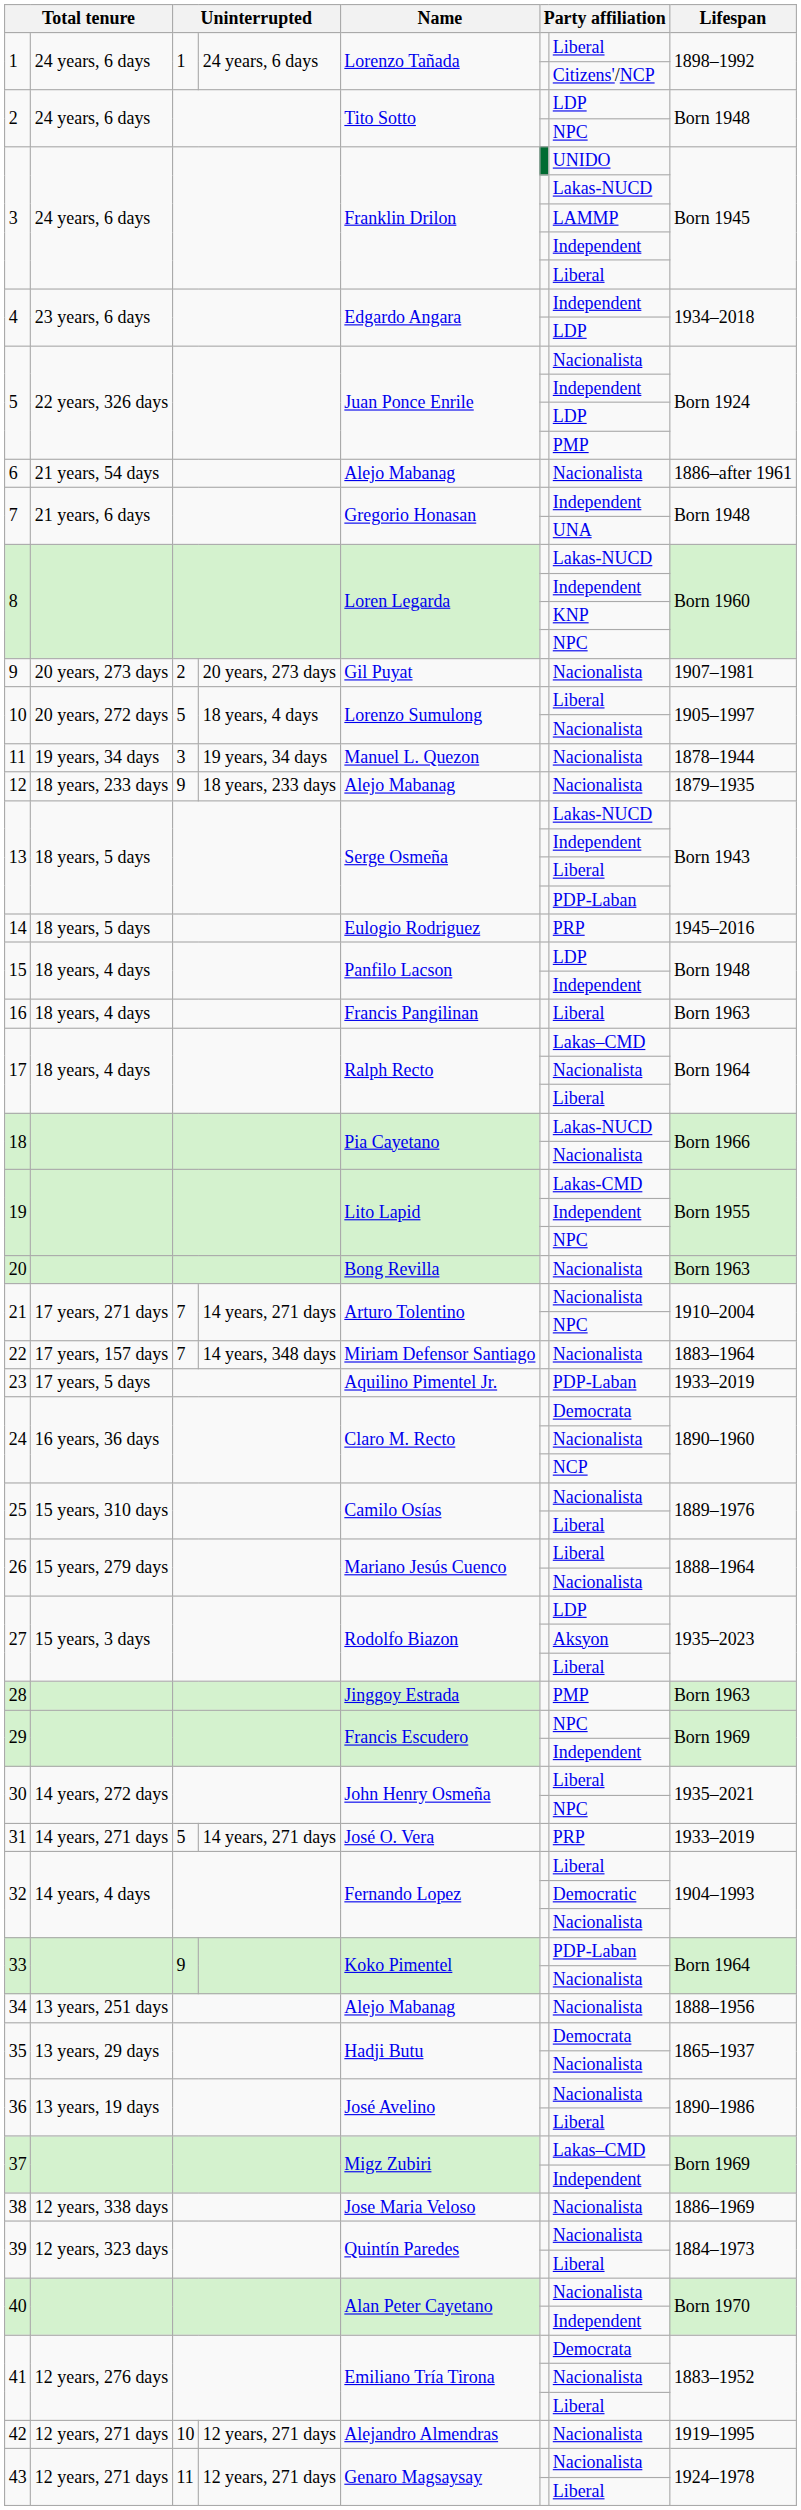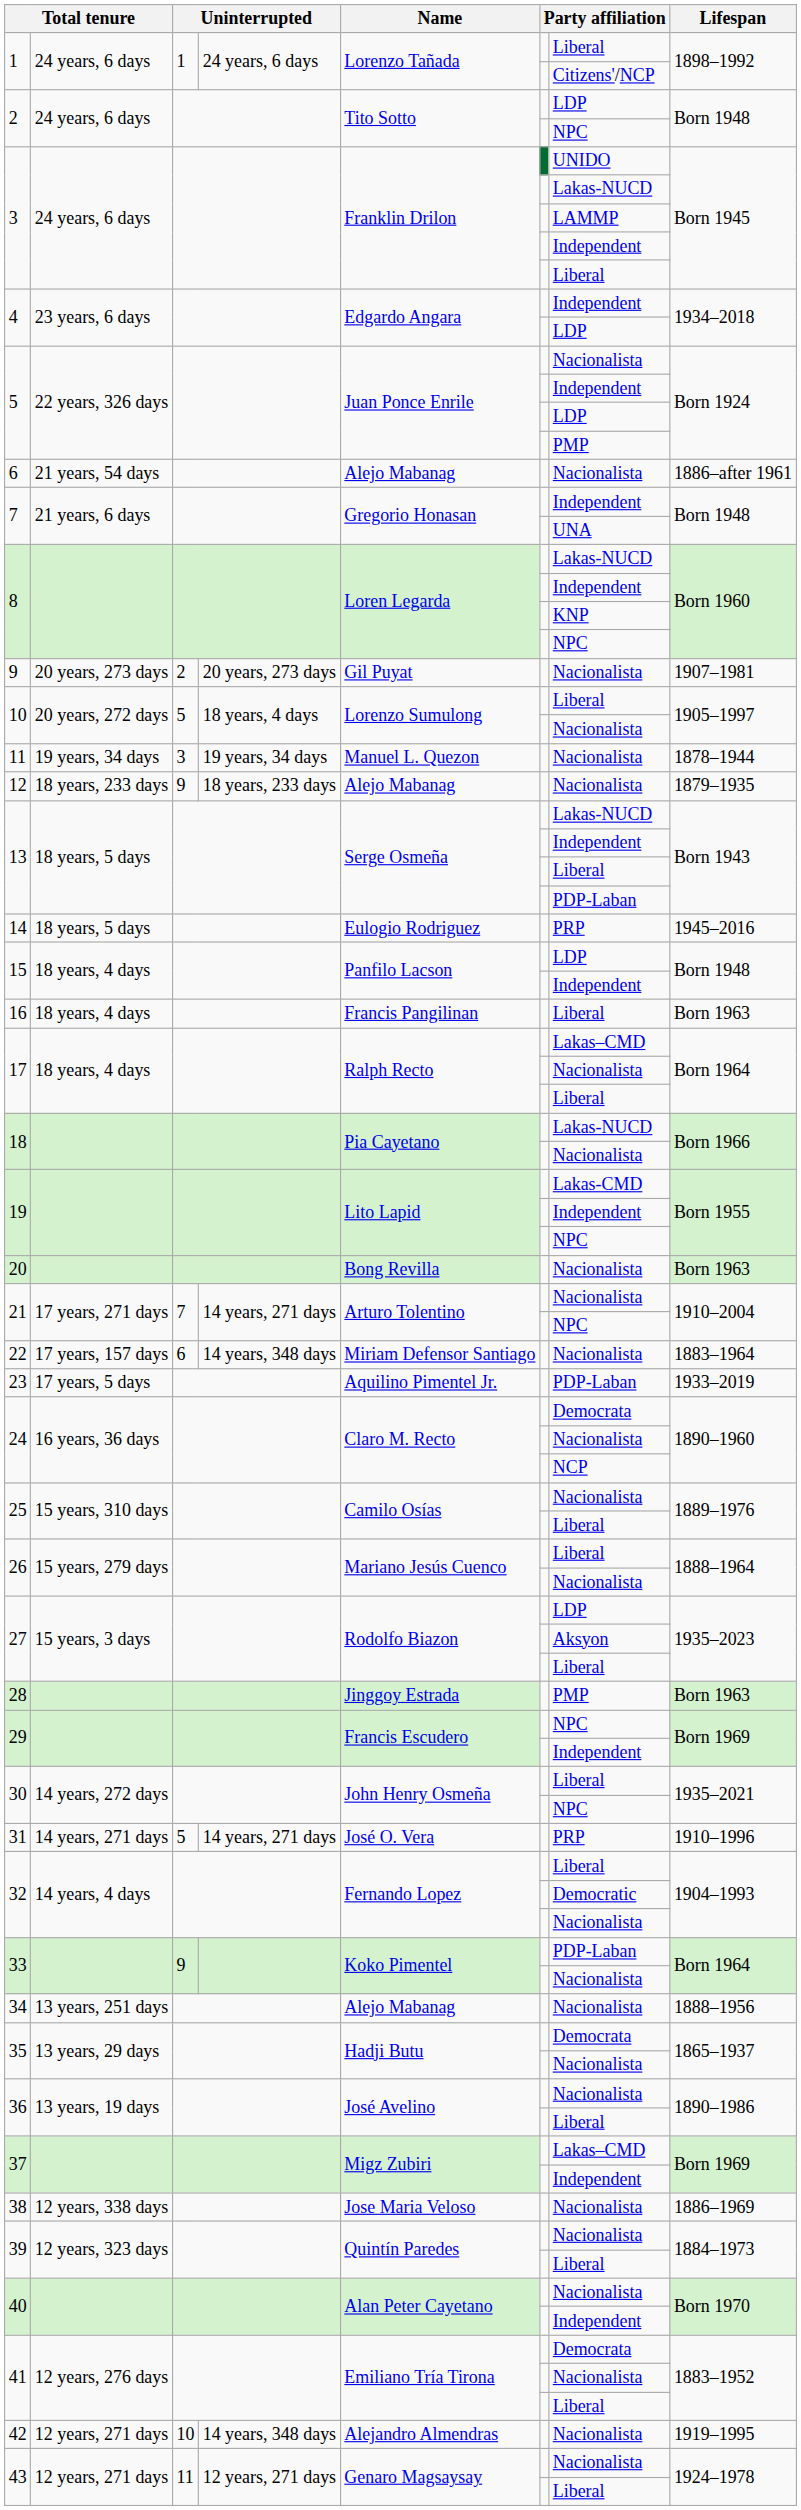(181, 1354) 7 -> (181, 1354) 6
(714, 1837) 1933–2019 -> (714, 1837) 1910–1996
(269, 2434) 12 years, 271 days -> (269, 2434) 14 years, 348 days
